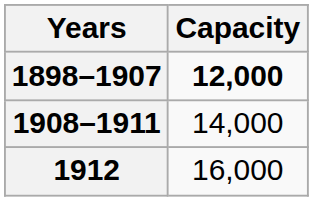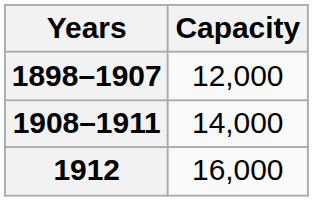(238, 75) bold -> (238, 75) normal
